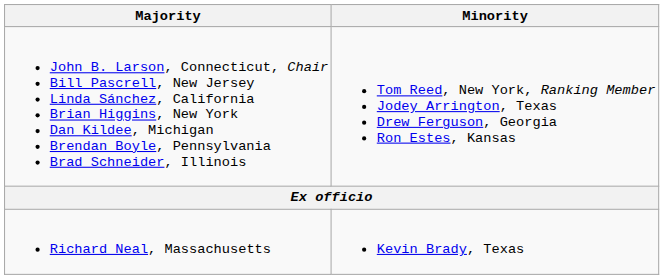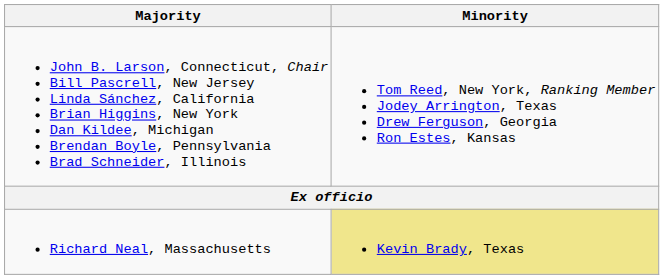(495, 249) no background -> (495, 249) khaki background
